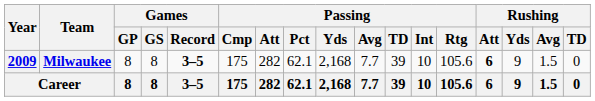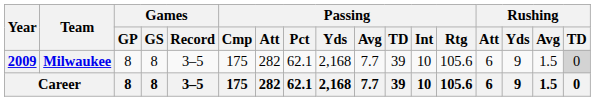(193, 61) bold -> (193, 61) normal
(489, 61) bold -> (489, 61) normal
(577, 61) no background -> (577, 61) lightgrey background
